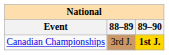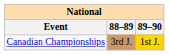(150, 42) bold -> (150, 42) normal
